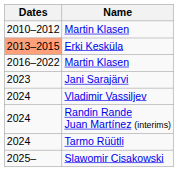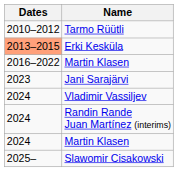(97, 29) Martin Klasen -> (94, 29) Tarmo Rüütli
(94, 141) Tarmo Rüütli -> (97, 141) Martin Klasen
